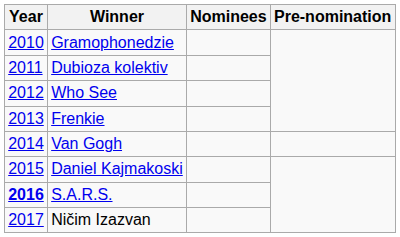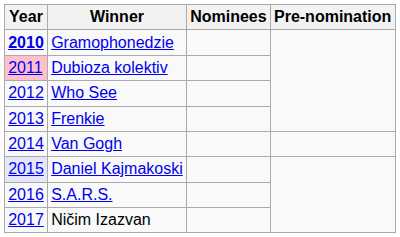(26, 42) normal -> (26, 42) bold
(25, 67) no background -> (25, 67) pink background
(26, 169) no background -> (26, 169) lavender background
(26, 194) bold -> (26, 194) normal
